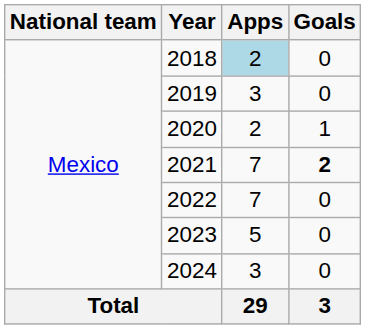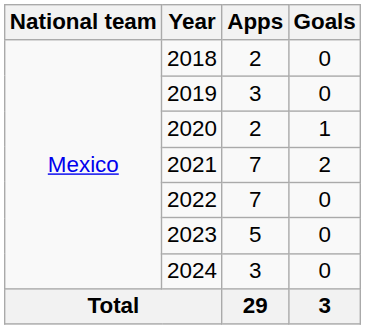(255, 57) lightblue background -> (255, 57) no background
(325, 164) bold -> (325, 164) normal
